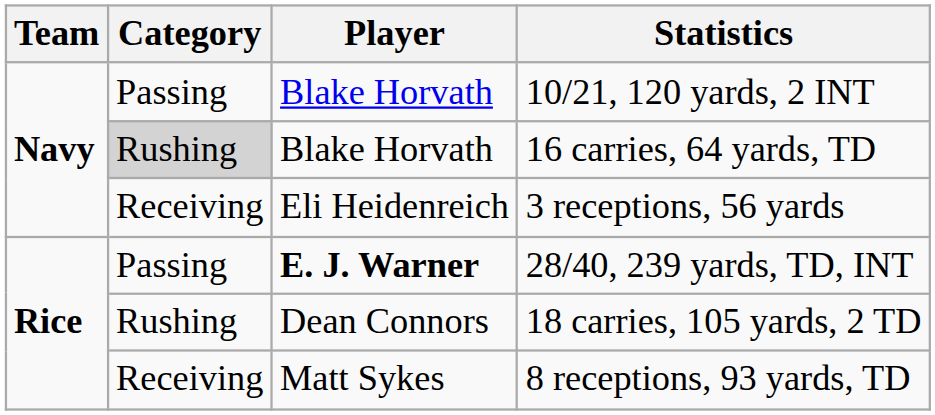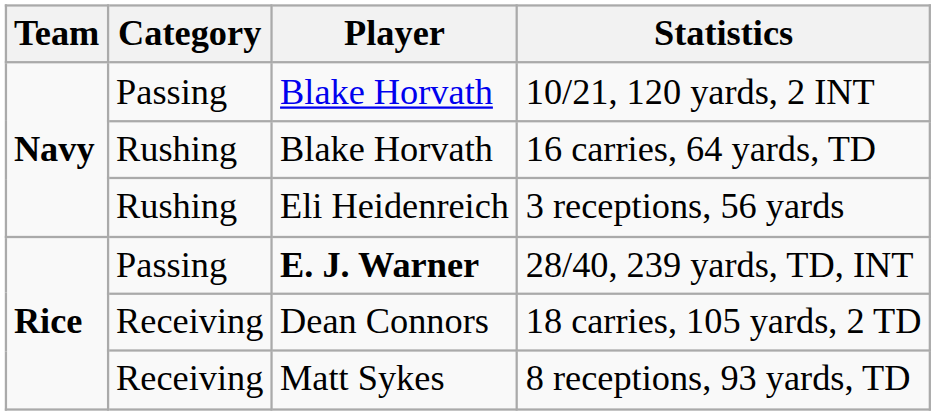(177, 148) lightgrey background -> (177, 148) no background
(190, 206) Receiving -> (177, 206) Rushing
(177, 321) Rushing -> (190, 321) Receiving
